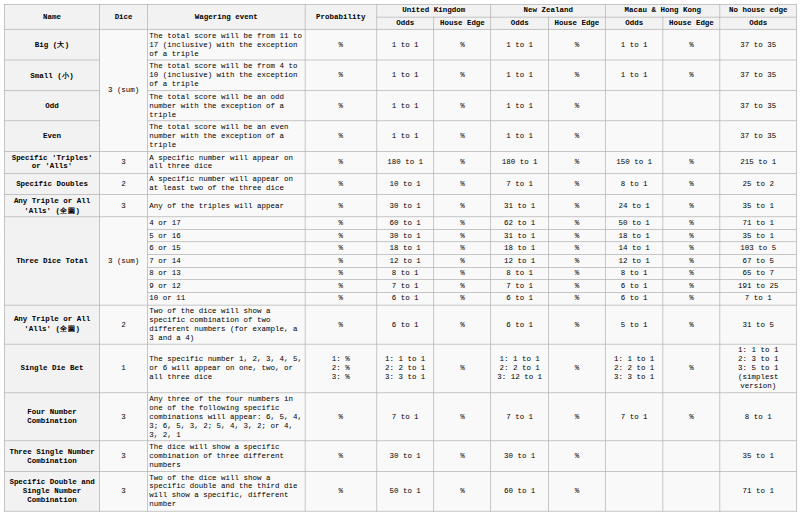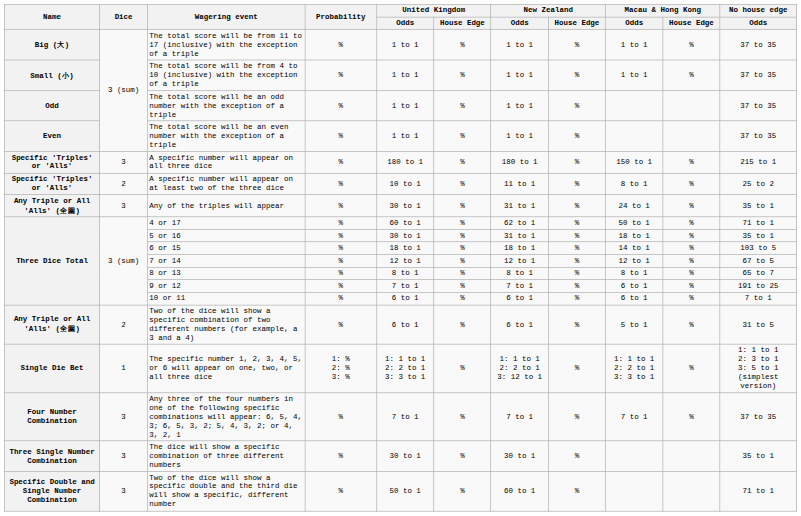(52, 183) Specific Doubles -> (52, 183) Specific 'Triples' or 'Alls'
(520, 183) 7 to 1 -> (520, 183) 11 to 1
(758, 417) 8 to 1 -> (758, 417) 37 to 35
